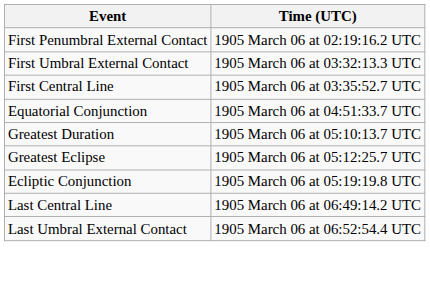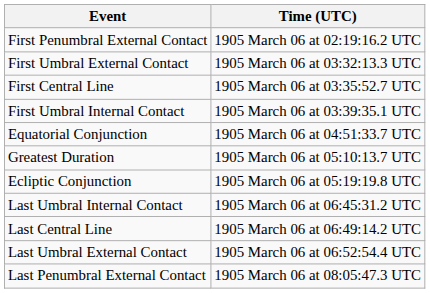+ row: (96, 110)
- row: (56, 157)
+ row: (95, 205)
+ row: (107, 275)
